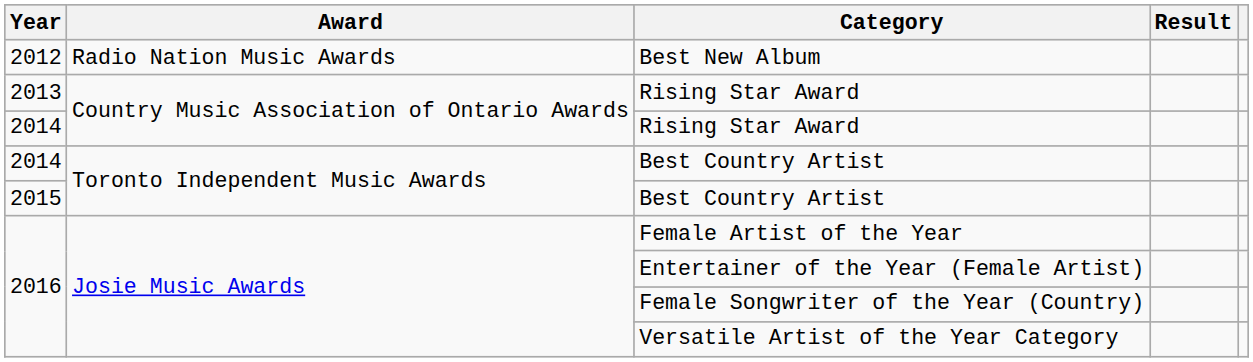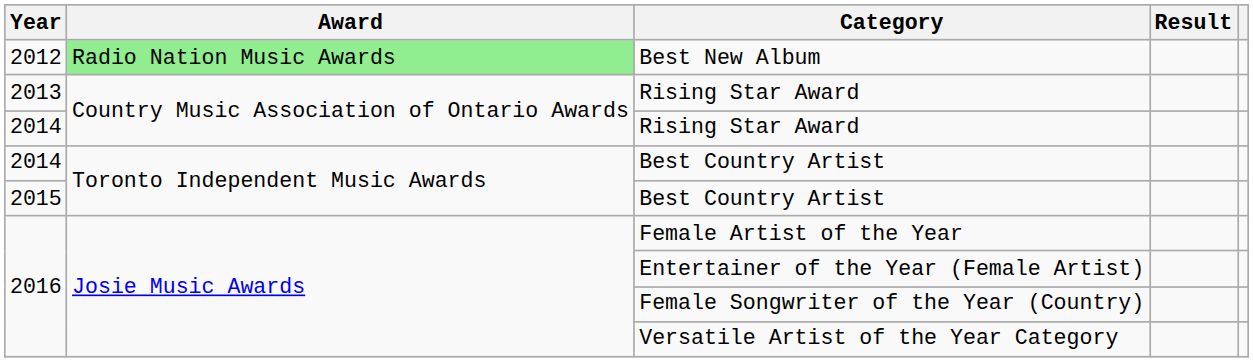(234, 58) no background -> (234, 58) lightgreen background
